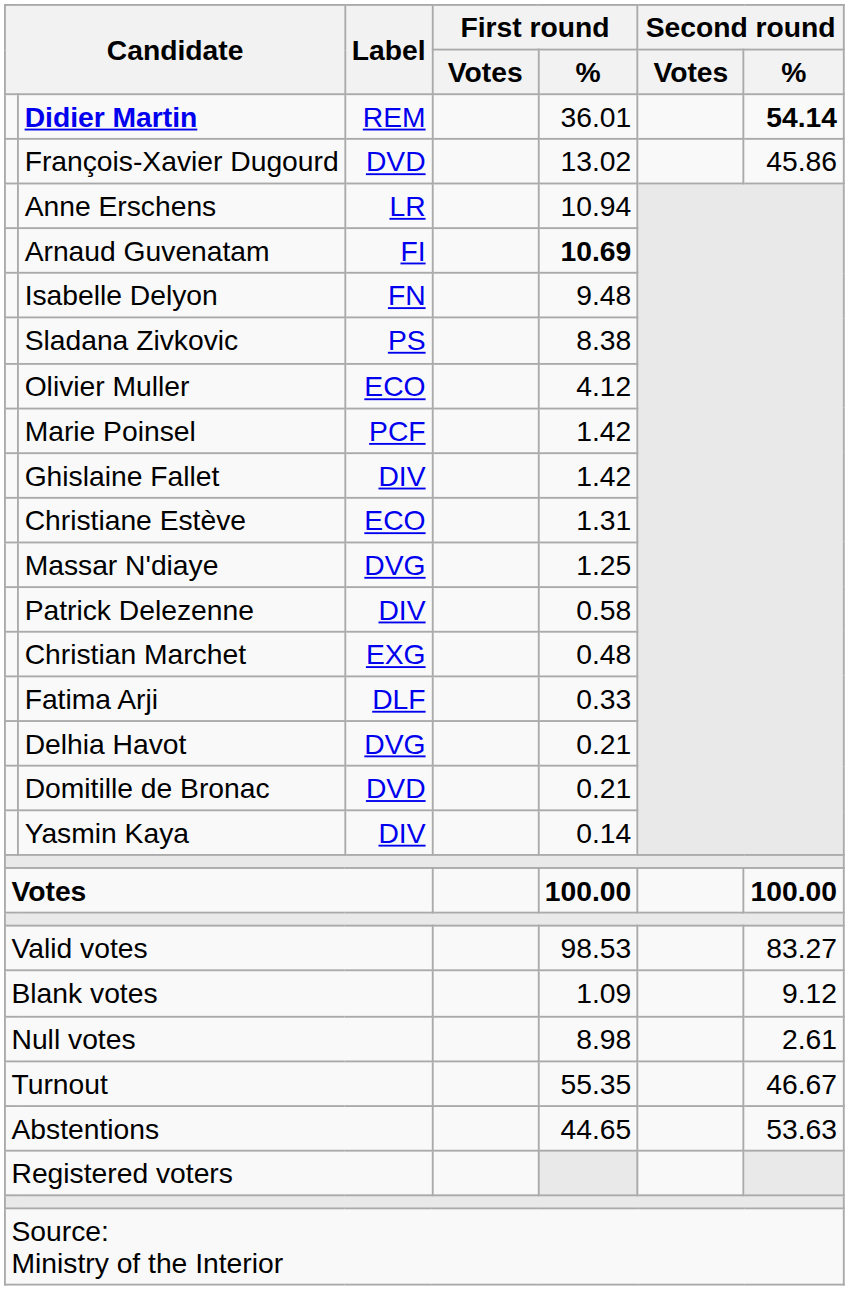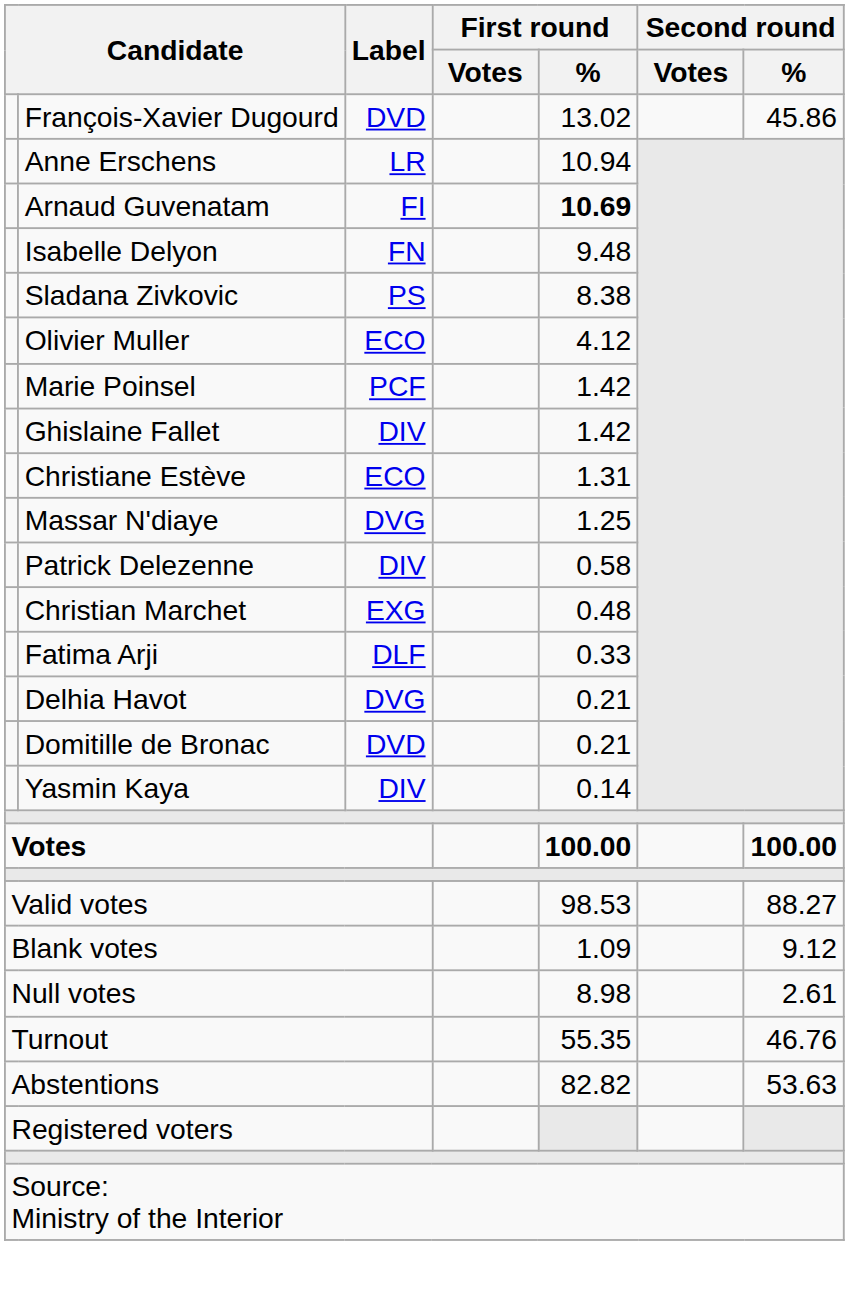- row: (111, 117)
(802, 949) 83.27 -> (802, 904) 88.27
(802, 1083) 46.67 -> (802, 1038) 46.76
(596, 1128) 44.65 -> (596, 1083) 82.82
